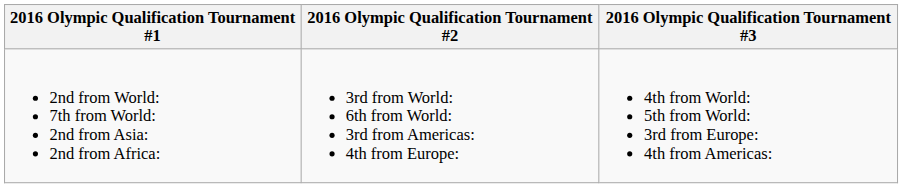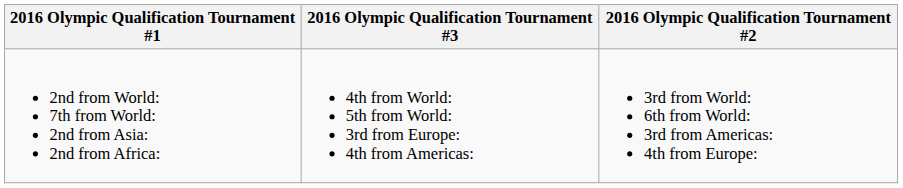columns swapped: (450, 26) <-> (748, 26)
